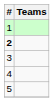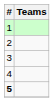(9, 43) bold -> (9, 43) normal
(9, 89) normal -> (9, 89) bold
